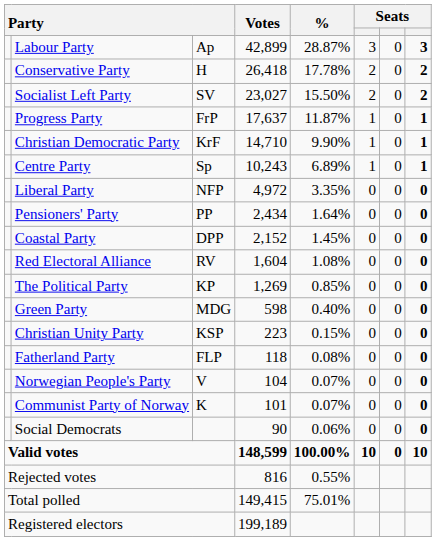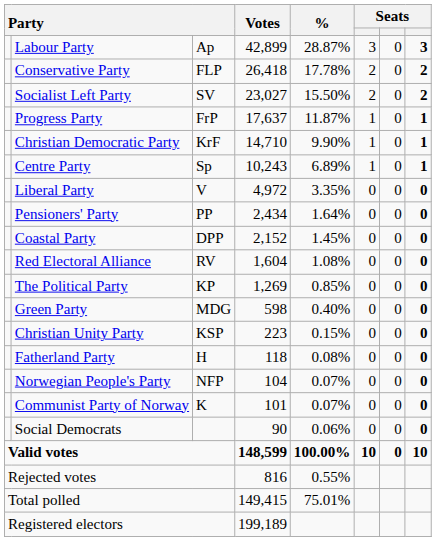(201, 71) H -> (209, 71) FLP
(210, 190) NFP -> (201, 190) V
(209, 357) FLP -> (201, 357) H
(201, 381) V -> (210, 381) NFP
